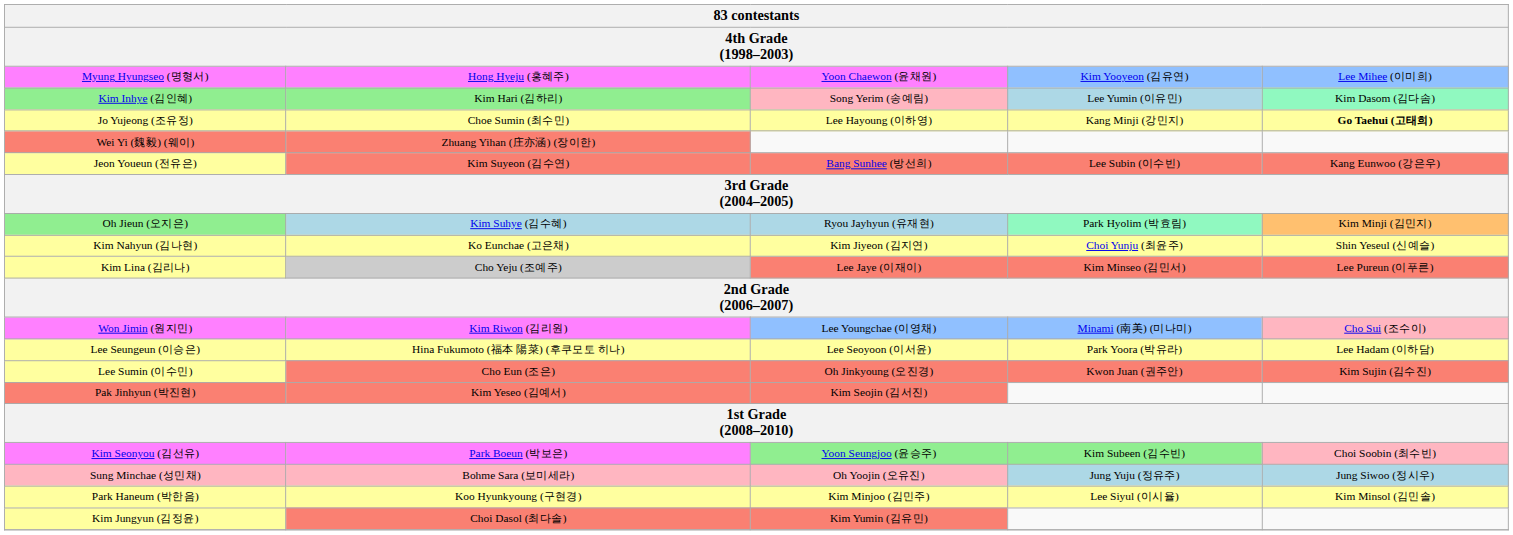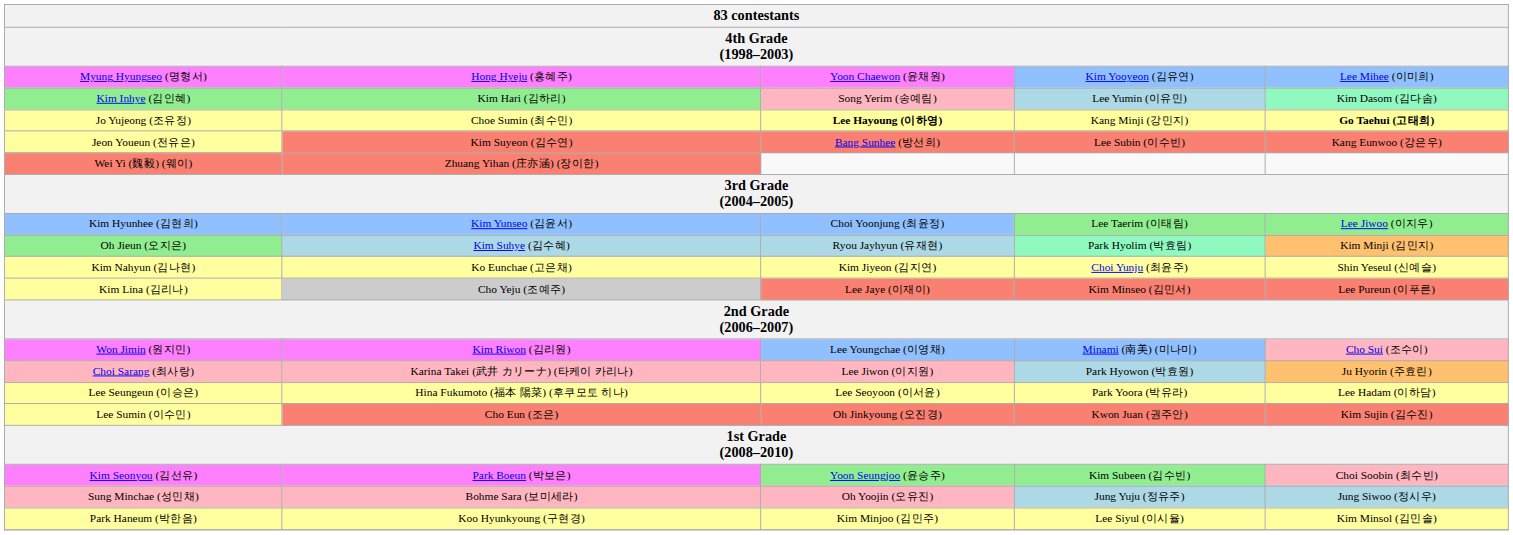(879, 120) normal -> (887, 120) bold
rows swapped: (145, 163) <-> (145, 141)
+ row: (143, 224)
+ row: (143, 371)
- row: (145, 393)
- row: (145, 518)
